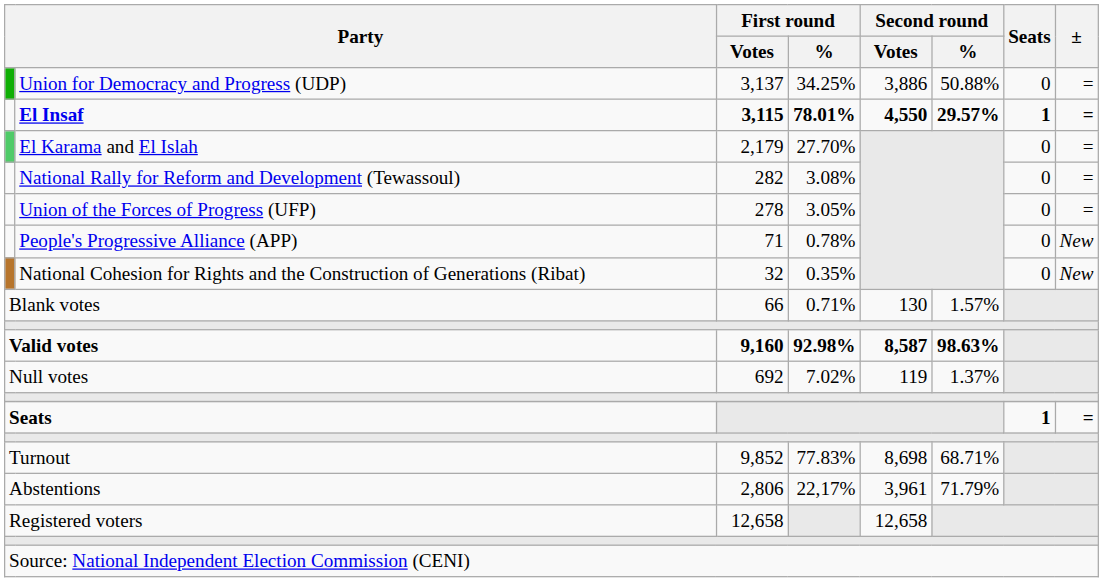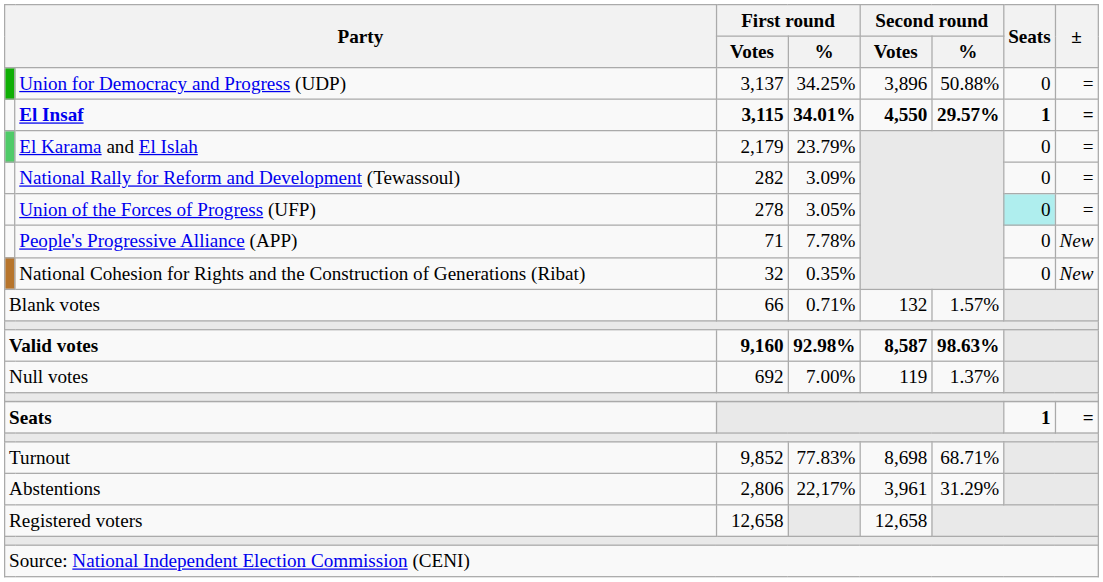(906, 83) 3,886 -> (906, 83) 3,896
(824, 115) 78.01% -> (824, 115) 34.01%
(826, 146) 27.70% -> (826, 146) 23.79%
(831, 178) 3.08% -> (831, 178) 3.09%
(1046, 209) no background -> (1046, 209) paleturquoise background
(831, 241) 0.78% -> (831, 241) 7.78%
(913, 304) 130 -> (913, 304) 132
(831, 376) 7.02% -> (831, 376) 7.00%
(970, 489) 71.79% -> (970, 489) 31.29%
